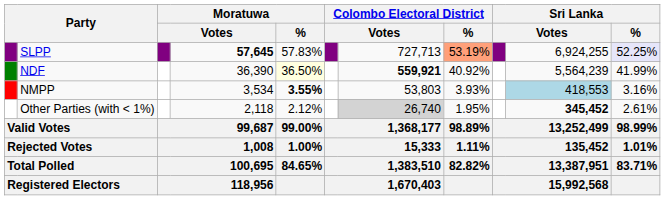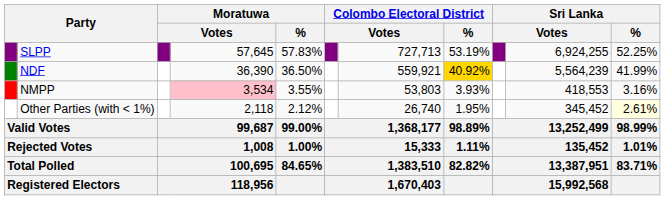(255, 52) bold -> (255, 52) normal
(469, 52) lightsalmon background -> (469, 52) no background
(637, 52) lavender background -> (637, 52) no background
(302, 71) lightyellow background -> (302, 71) no background
(419, 71) bold -> (419, 71) normal
(469, 71) no background -> (469, 71) gold background
(258, 90) no background -> (258, 90) pink background
(305, 90) bold -> (305, 90) normal
(587, 90) lightblue background -> (587, 90) no background
(423, 109) lightgrey background -> (423, 109) no background
(587, 109) bold -> (587, 109) normal
(640, 109) no background -> (640, 109) lightyellow background
